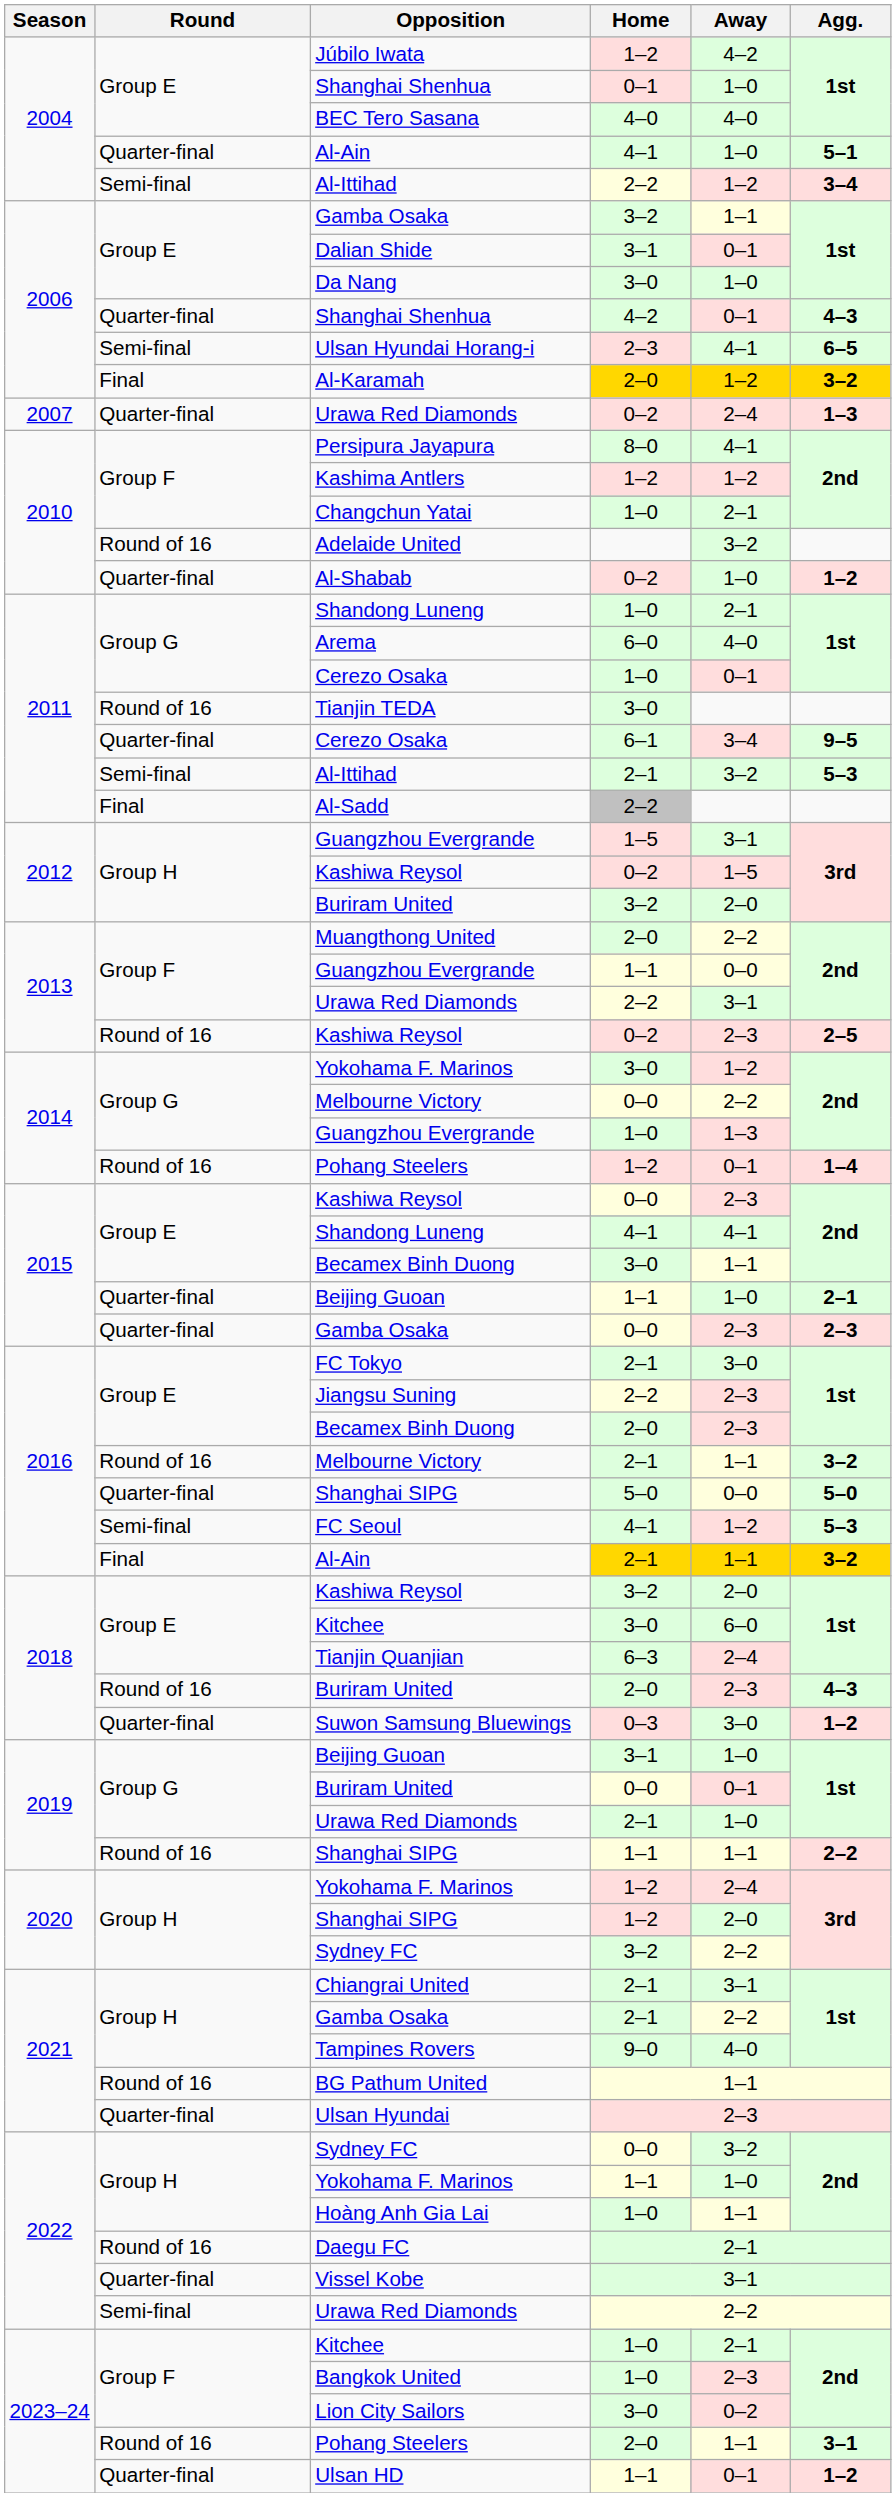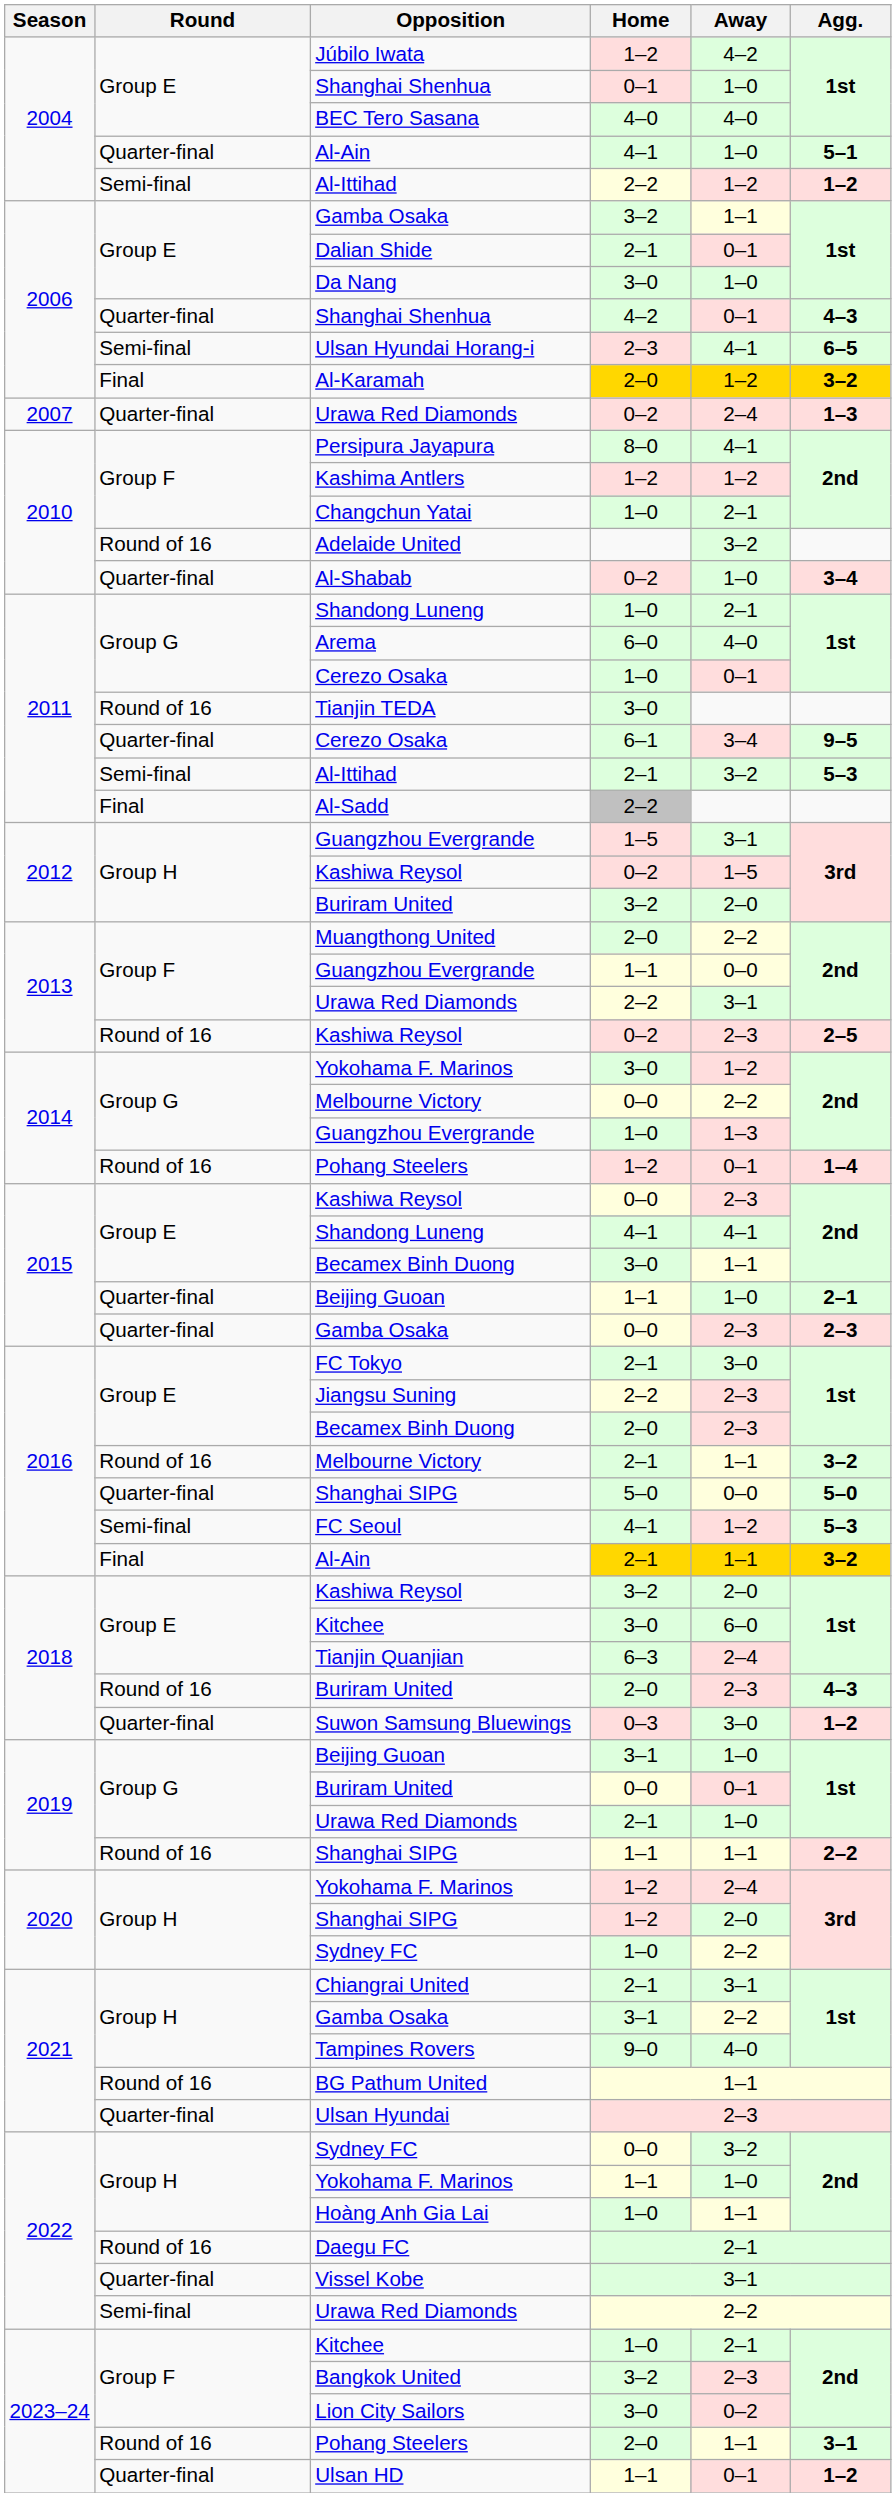(840, 184) 3–4 -> (840, 184) 1–2
(641, 250) 3–1 -> (641, 250) 2–1
(840, 577) 1–2 -> (840, 577) 3–4
(641, 1952) 3–2 -> (641, 1952) 1–0
(641, 2017) 2–1 -> (641, 2017) 3–1
(641, 2377) 1–0 -> (641, 2377) 3–2
